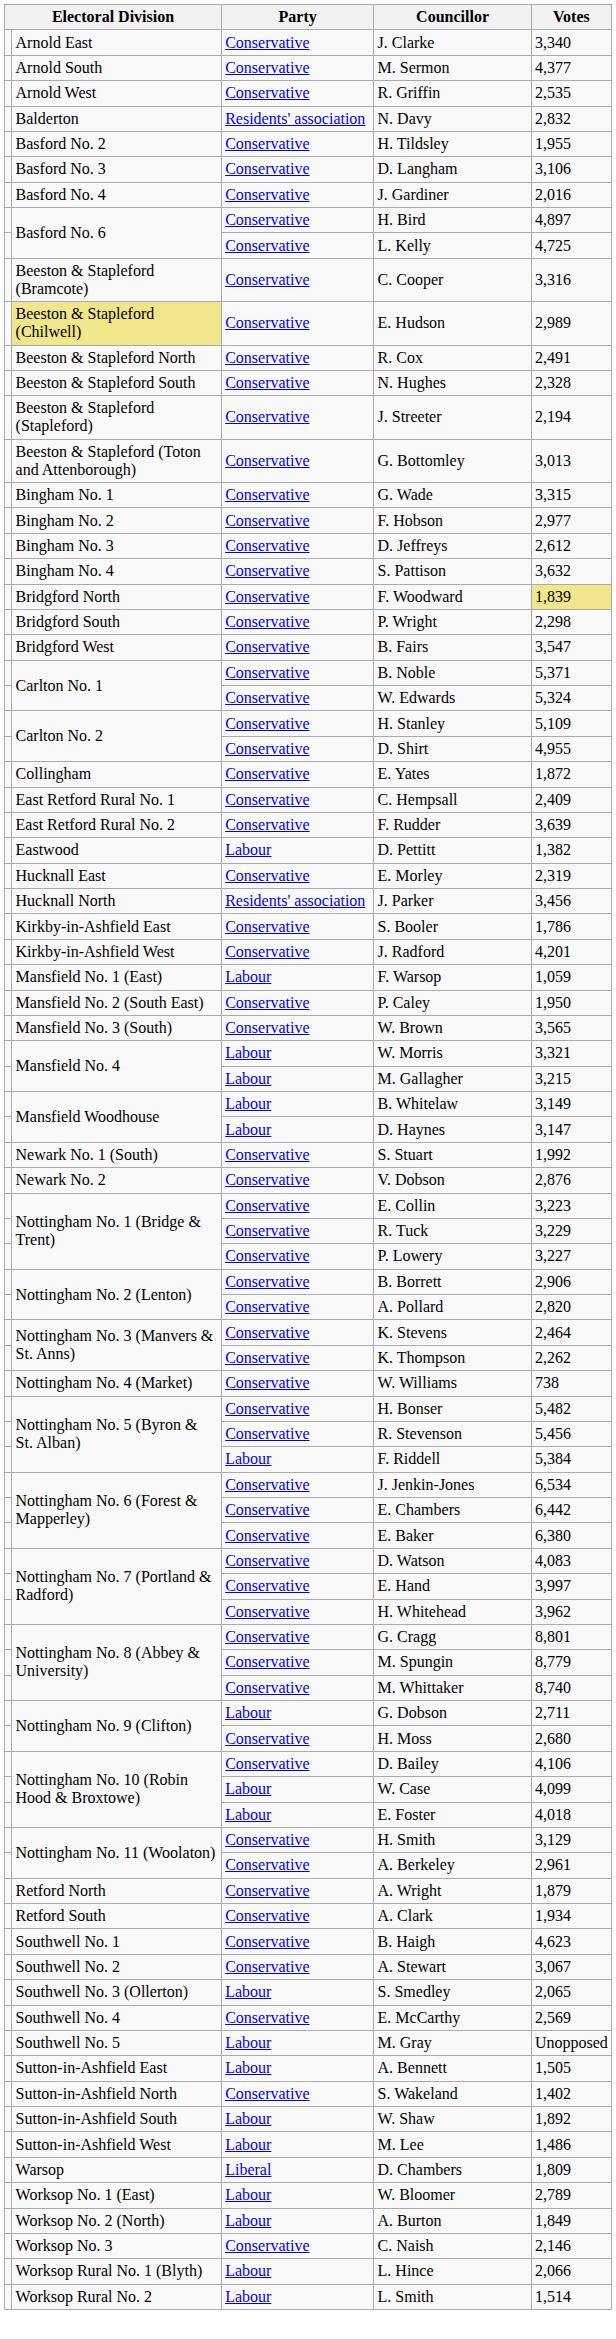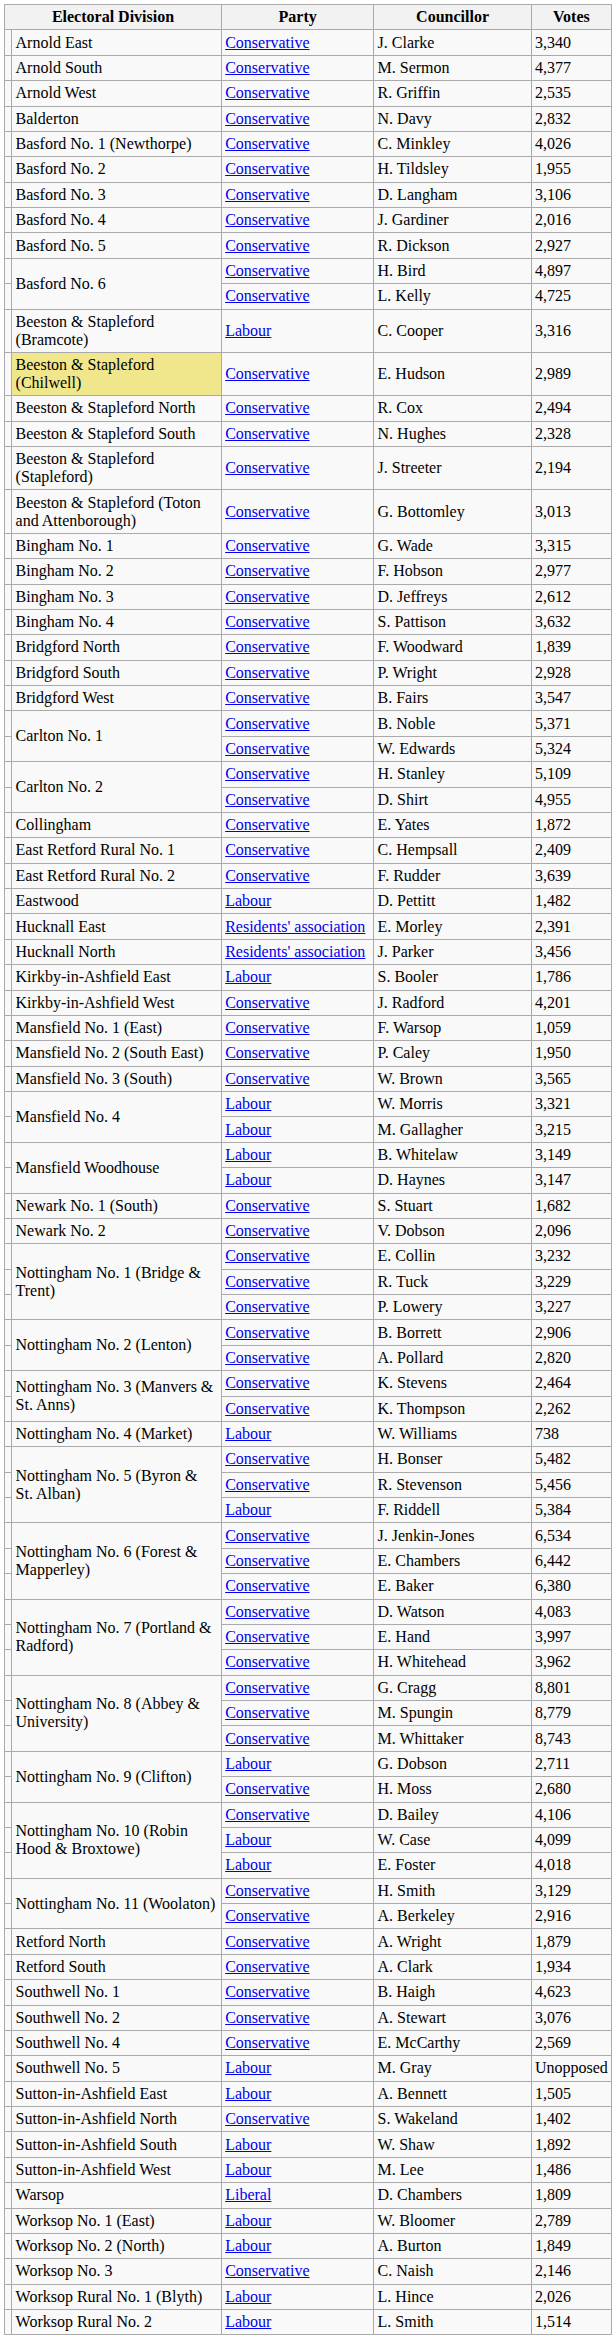(295, 118) Residents' association -> (267, 118) Conservative
+ row: (414, 144)
+ row: (414, 245)
(267, 279) Conservative -> (248, 330) Labour
(553, 357) 2,491 -> (553, 408) 2,494
(553, 596) khaki background -> (553, 647) no background
(553, 622) 2,298 -> (553, 672) 2,928
(553, 850) 1,382 -> (553, 901) 1,482
(267, 875) Conservative -> (295, 926) Residents' association
(553, 875) 2,319 -> (553, 926) 2,391
(267, 926) Conservative -> (248, 977) Labour
(248, 977) Labour -> (267, 1028) Conservative
(553, 1154) 1,992 -> (553, 1205) 1,682
(553, 1180) 2,876 -> (553, 1231) 2,096
(553, 1205) 3,223 -> (553, 1256) 3,232
(267, 1383) Conservative -> (248, 1434) Labour
(553, 1687) 8,740 -> (553, 1738) 8,743
(553, 1865) 2,961 -> (553, 1916) 2,916
(553, 1966) 3,067 -> (553, 2017) 3,076
- row: (414, 1992)
(553, 2271) 2,066 -> (553, 2296) 2,026
